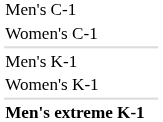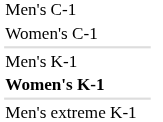(52, 84) normal -> (55, 84) bold
(75, 112) bold -> (71, 112) normal
